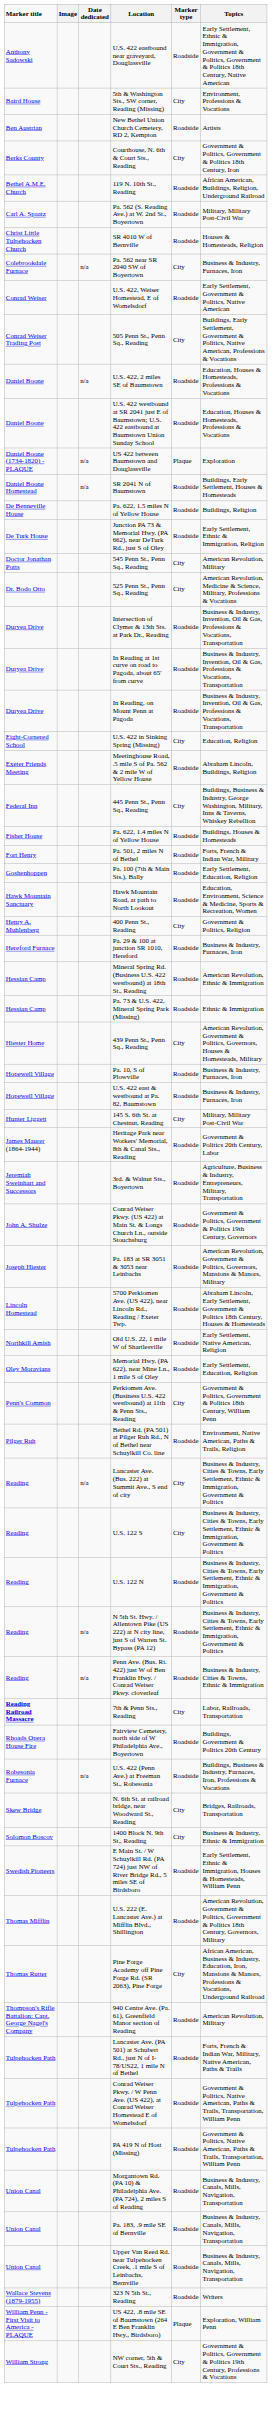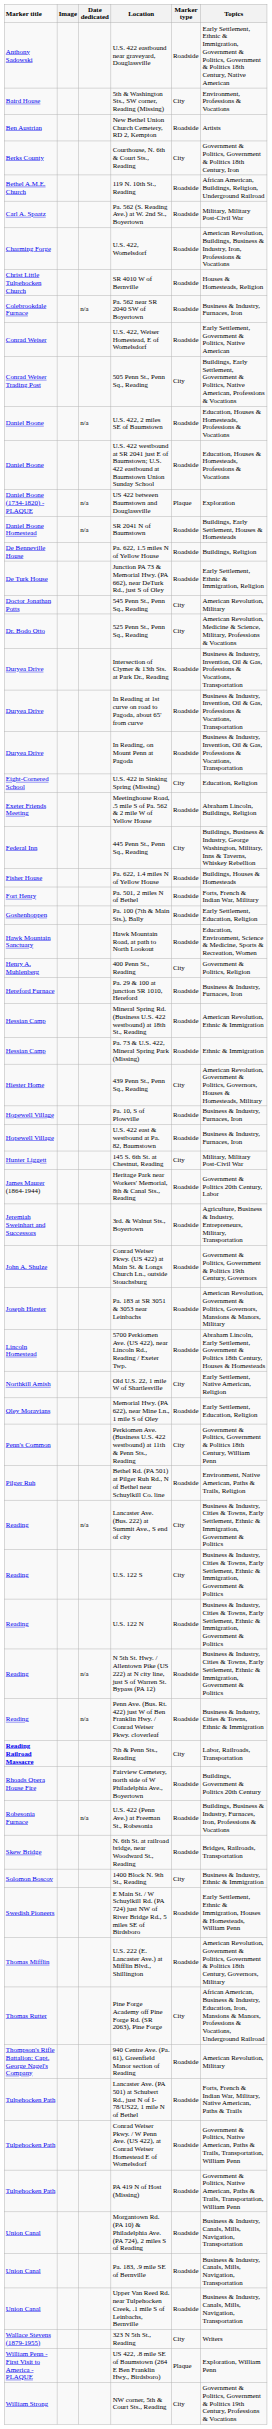+ row: (130, 248)
(179, 267) City -> (186, 309) Roadside
(186, 1342) Roadside -> (179, 1384) City
(179, 1810) City -> (186, 1852) Roadside
(186, 2297) Roadside -> (179, 2339) City
